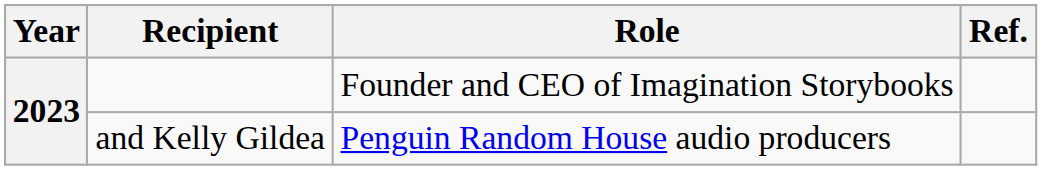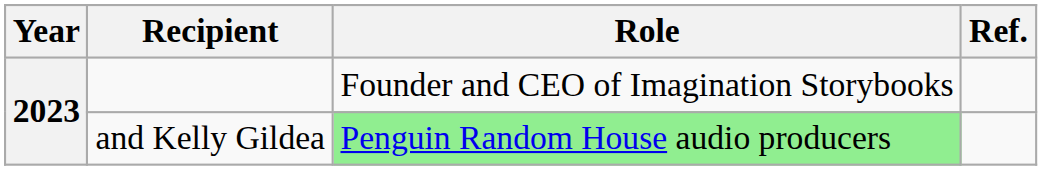(616, 137) no background -> (616, 137) lightgreen background
